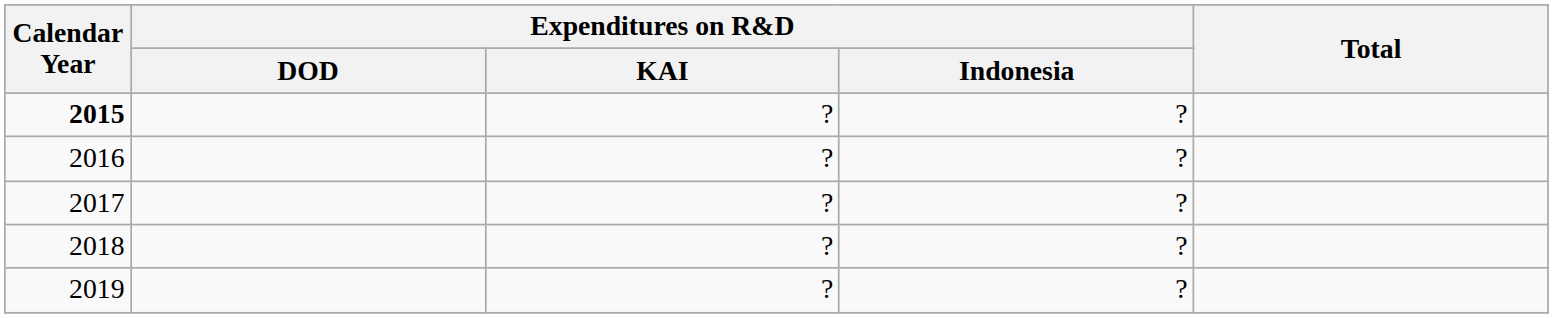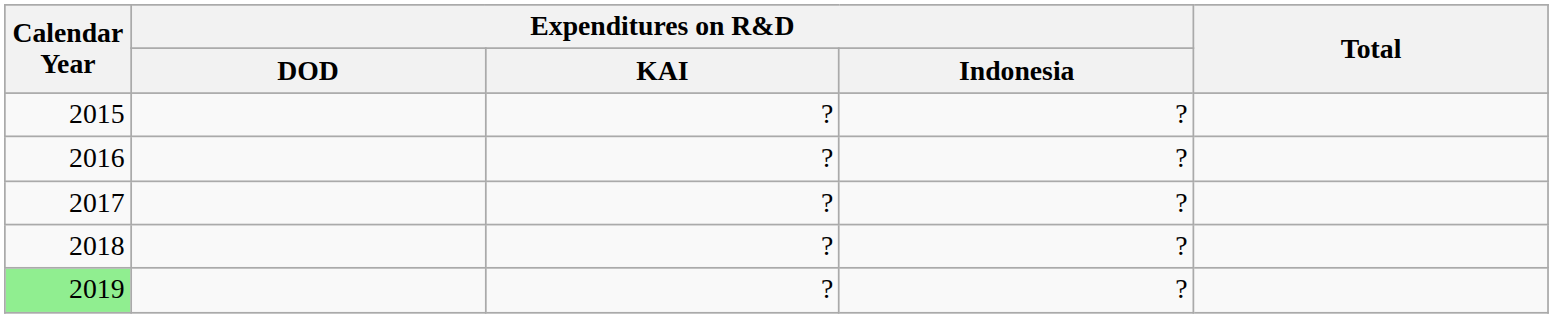(97, 114) bold -> (97, 114) normal
(97, 289) no background -> (97, 289) lightgreen background
